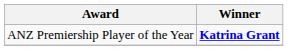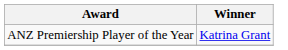(240, 34) bold -> (235, 34) normal
